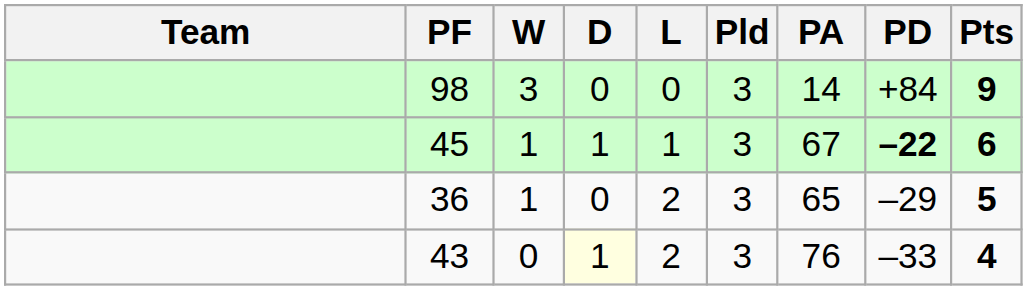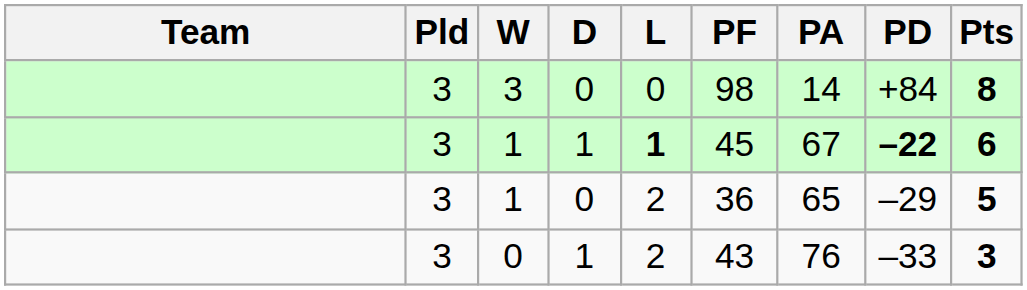columns swapped: (742, 32) <-> (450, 32)
(987, 88) 9 -> (987, 88) 8
(671, 144) normal -> (656, 144) bold
(600, 255) lightyellow background -> (584, 255) no background
(987, 255) 4 -> (987, 255) 3
